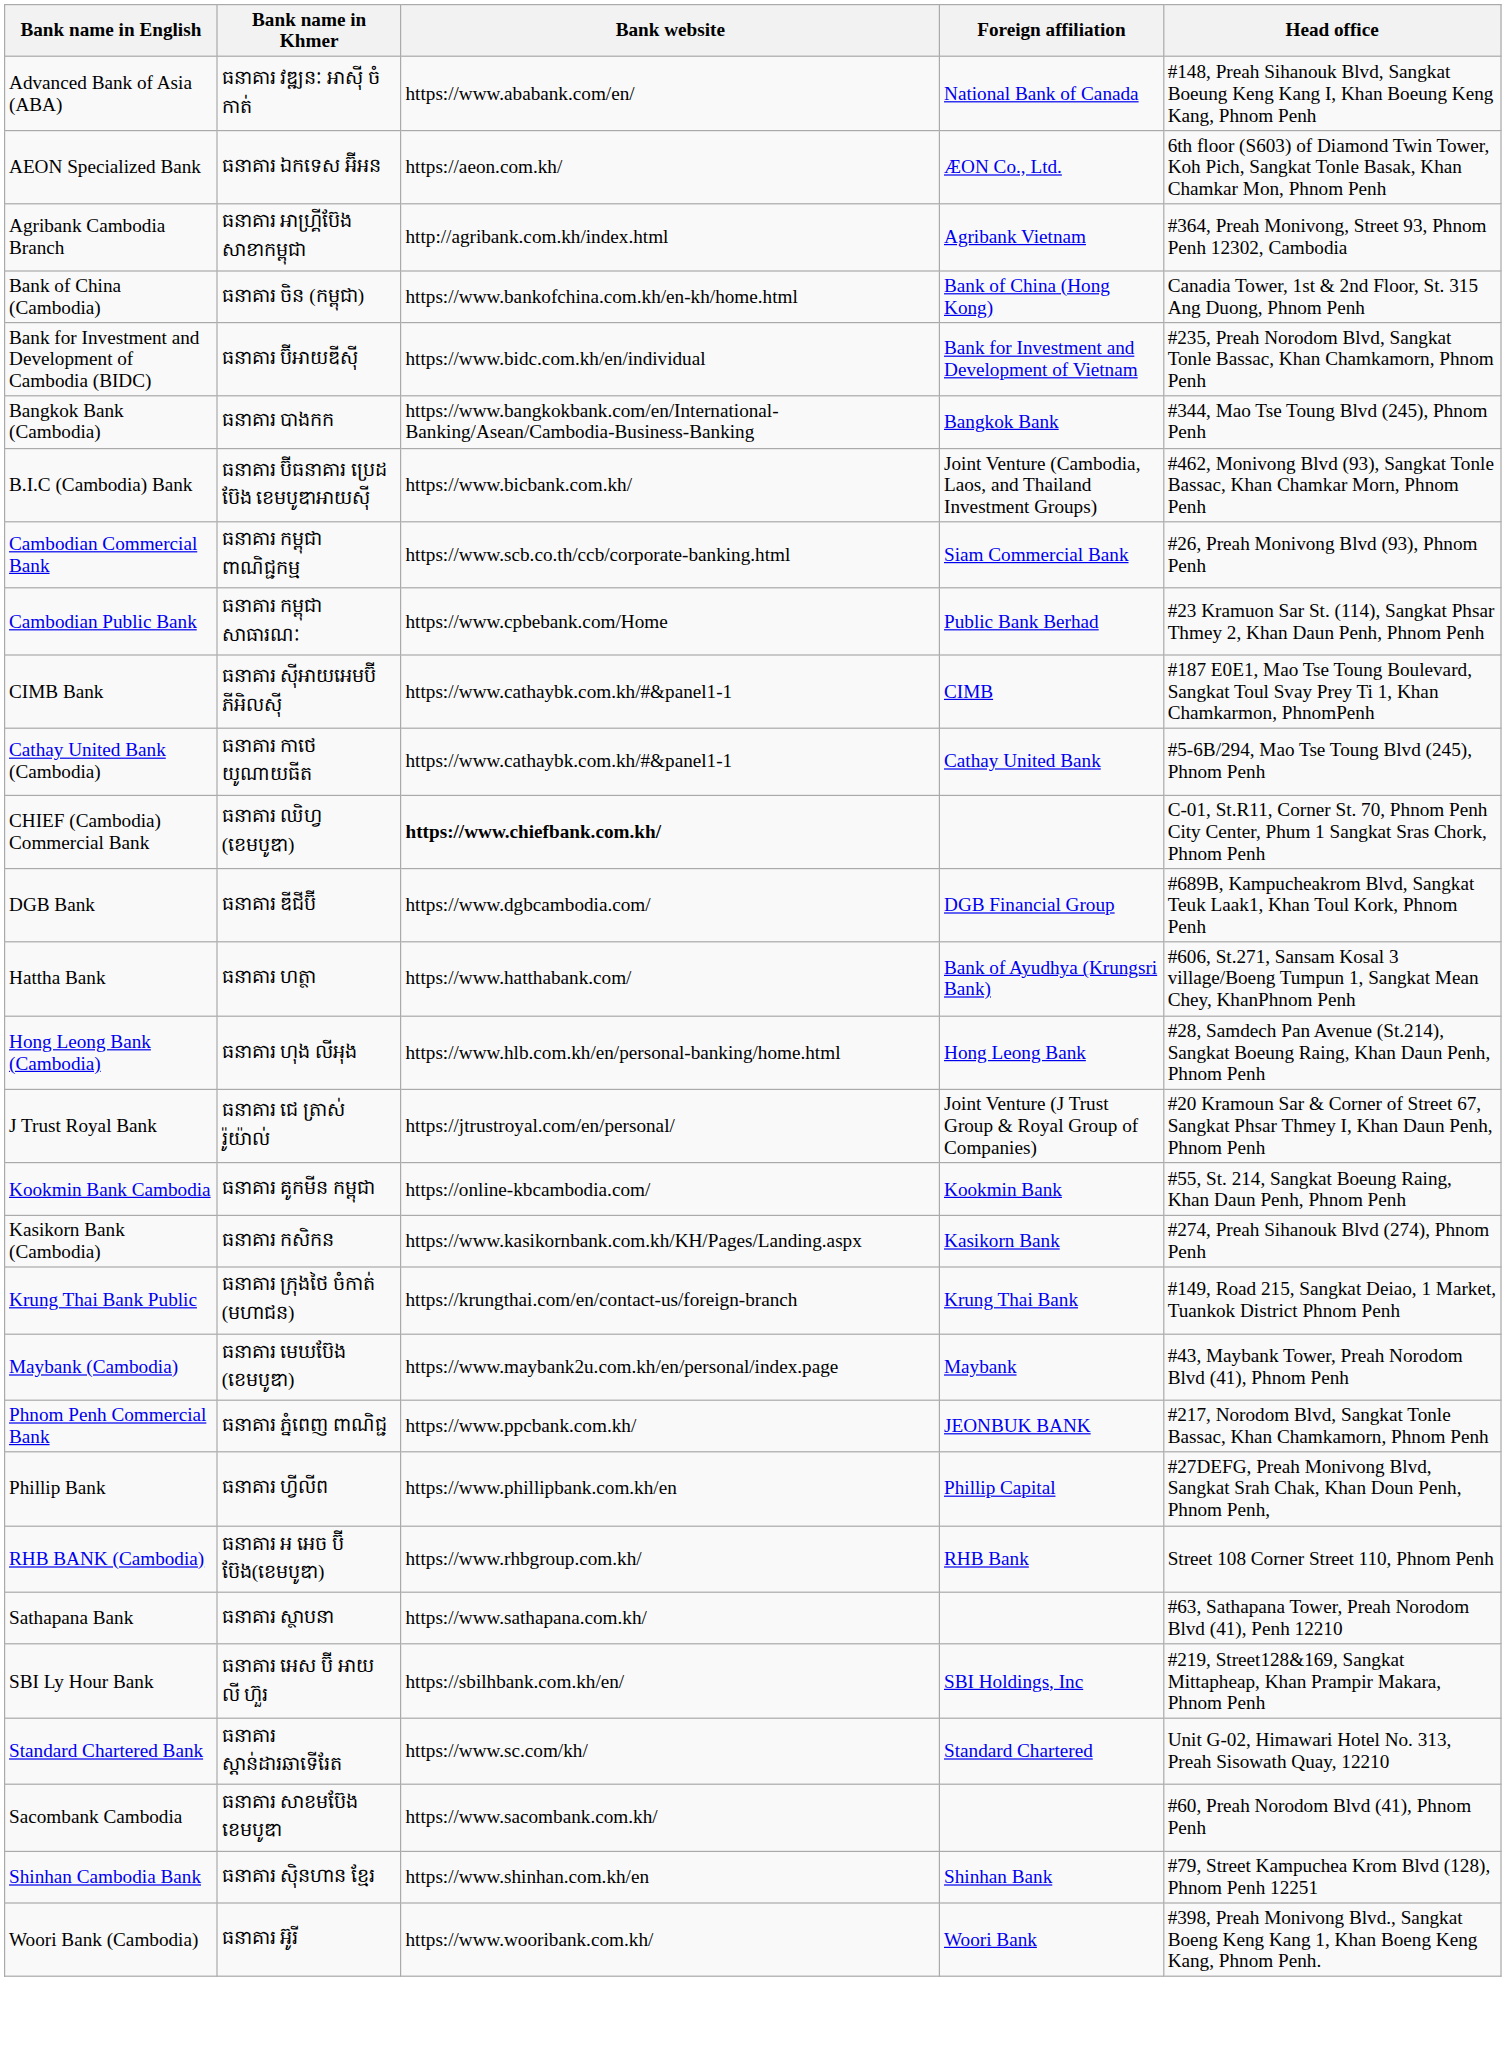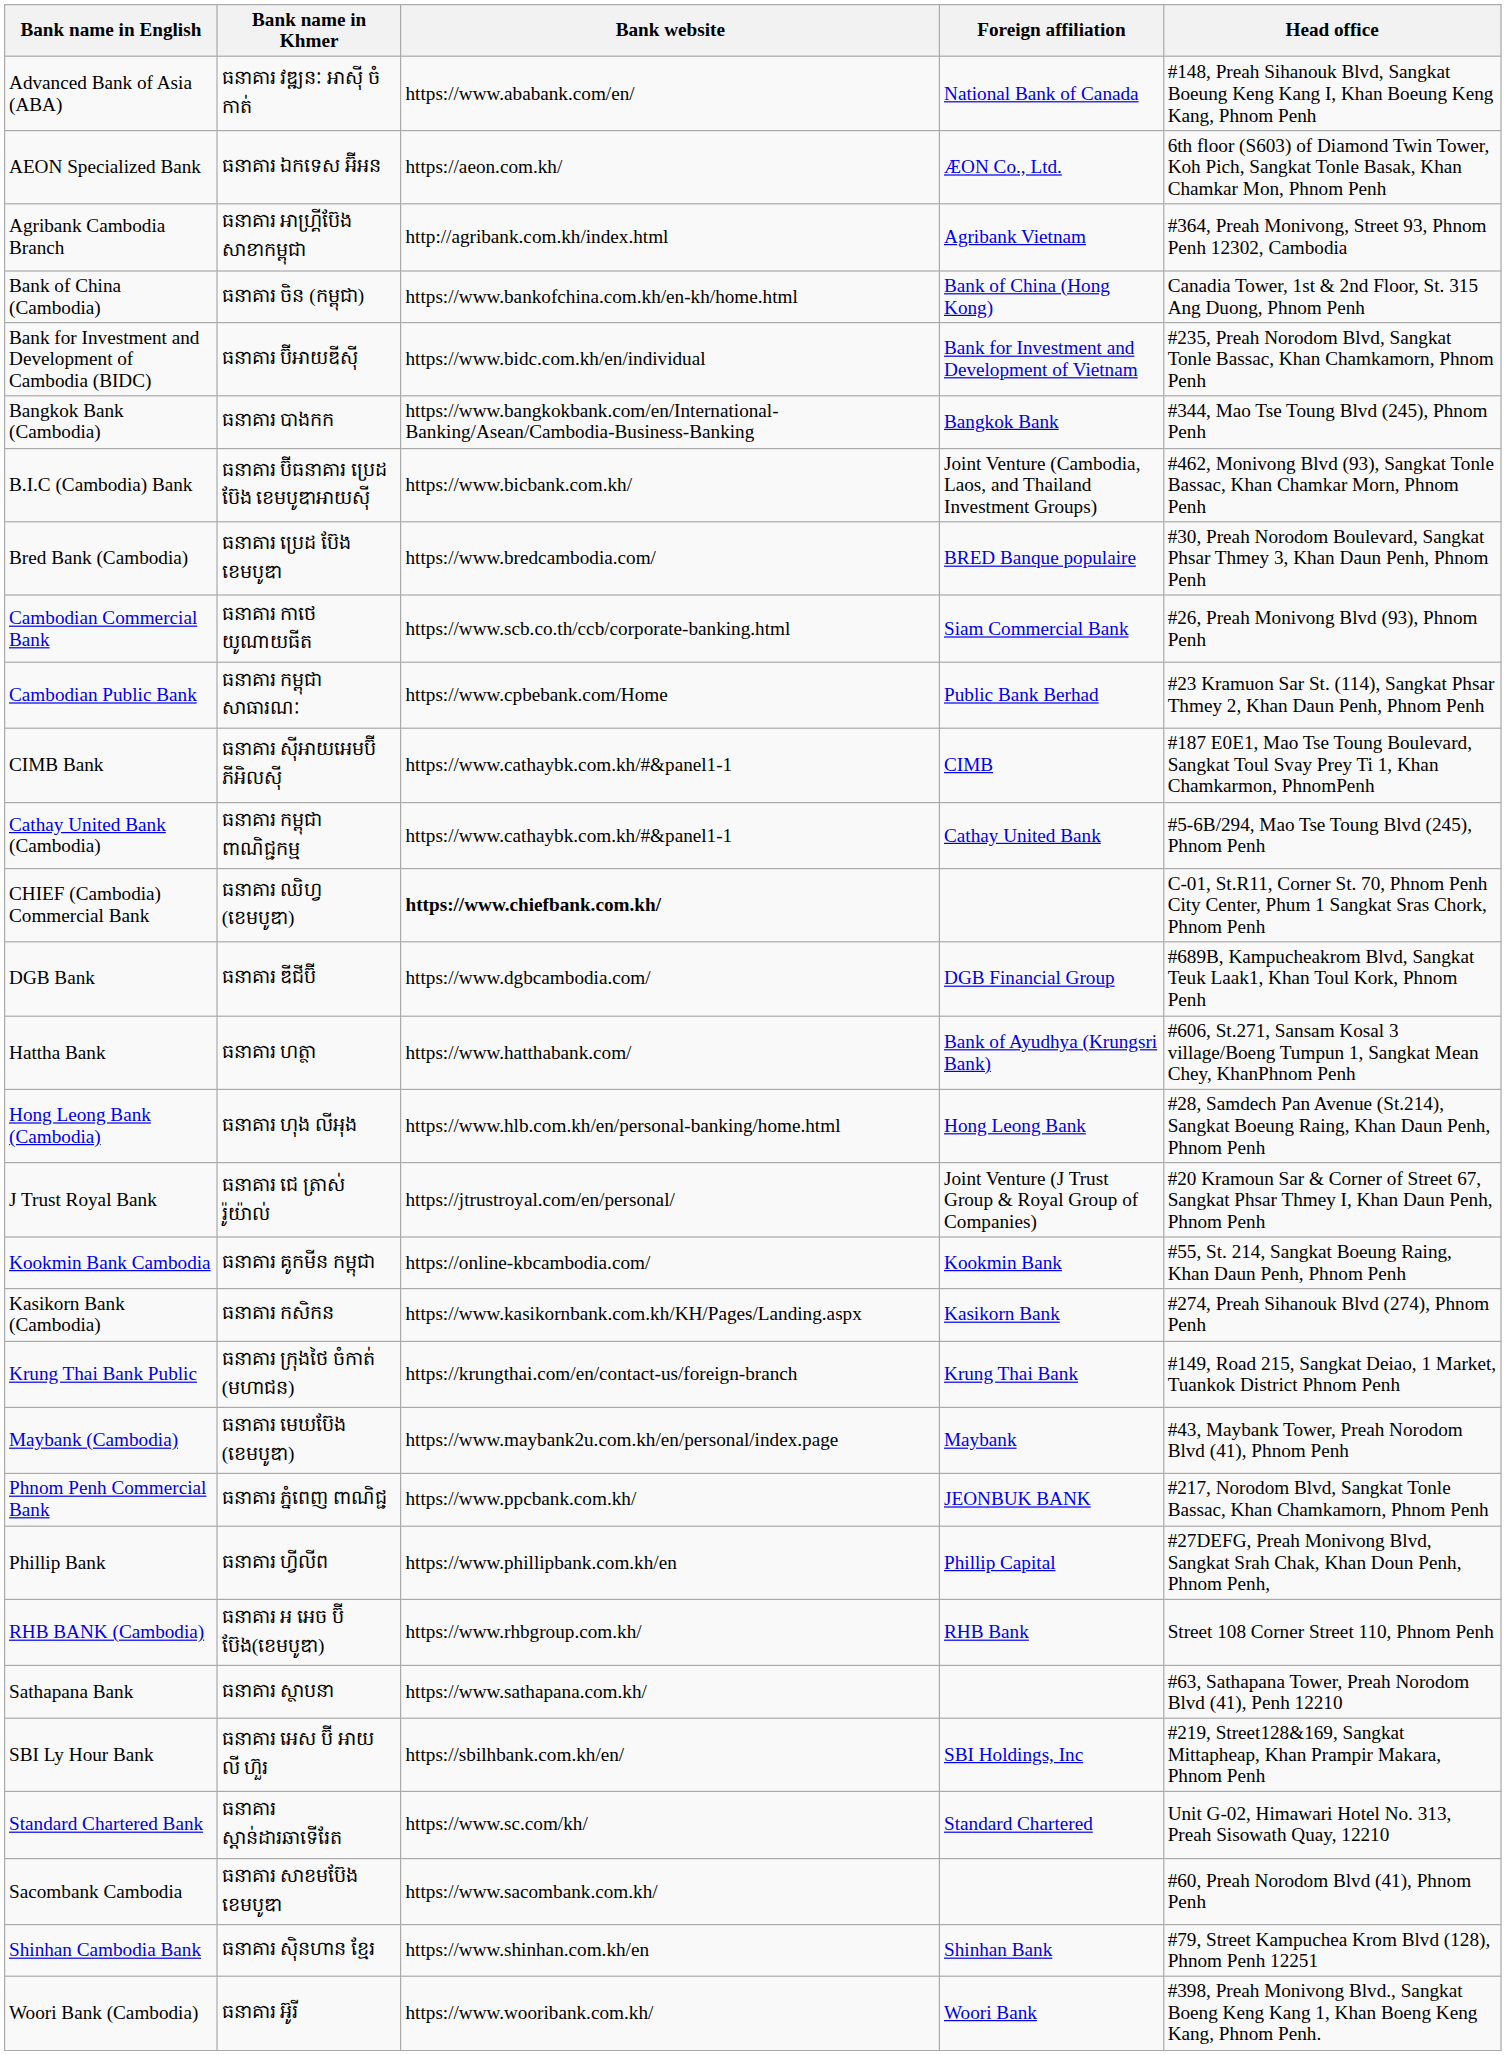+ row: (99, 558)
(272, 553) ធនាគារ កម្ពុជា ពាណិជ្ជកម្ម -> (269, 627) ធនាគារ កាថេ យូណាយធីត
(269, 760) ធនាគារ កាថេ យូណាយធីត -> (272, 833) ធនាគារ កម្ពុជា ពាណិជ្ជកម្ម
